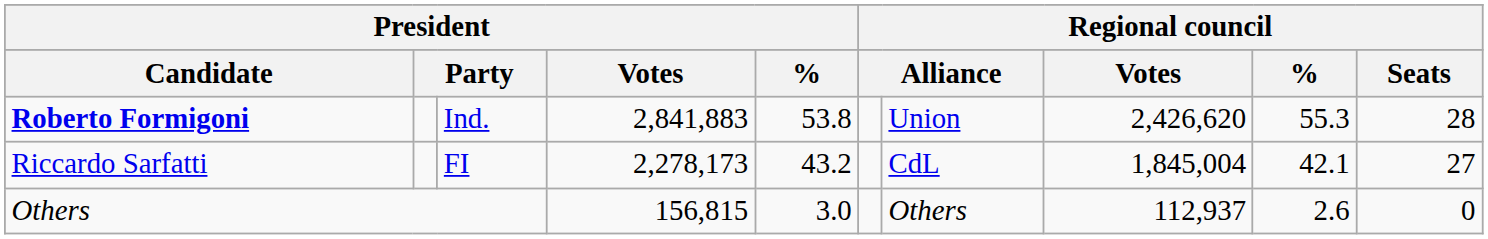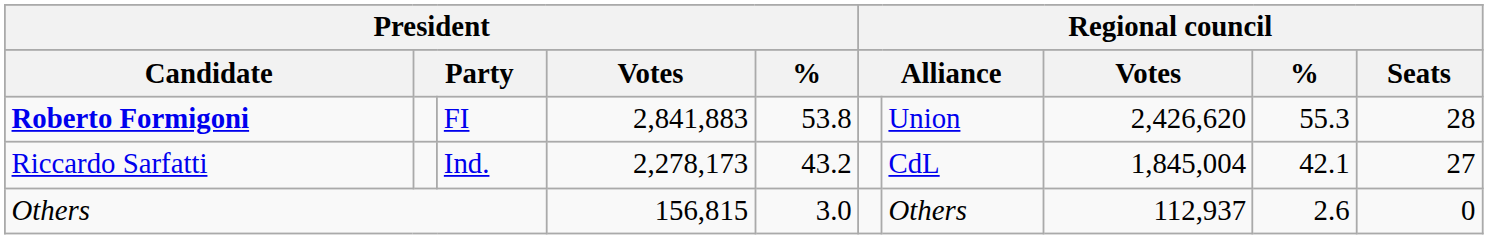(467, 118) Ind. -> (457, 118) FI
(457, 164) FI -> (467, 164) Ind.
